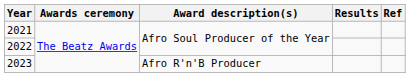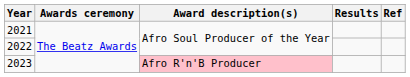(202, 64) no background -> (202, 64) pink background
